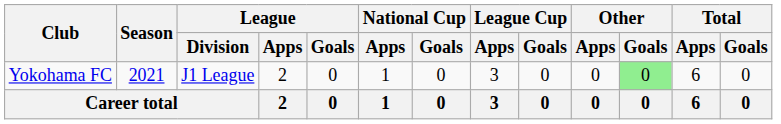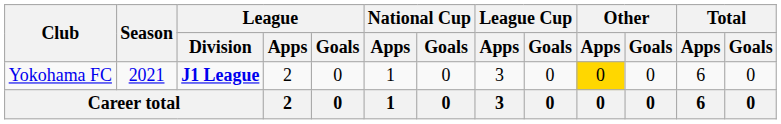(218, 75) normal -> (220, 75) bold
(595, 75) no background -> (600, 75) gold background
(646, 75) lightgreen background -> (651, 75) no background
